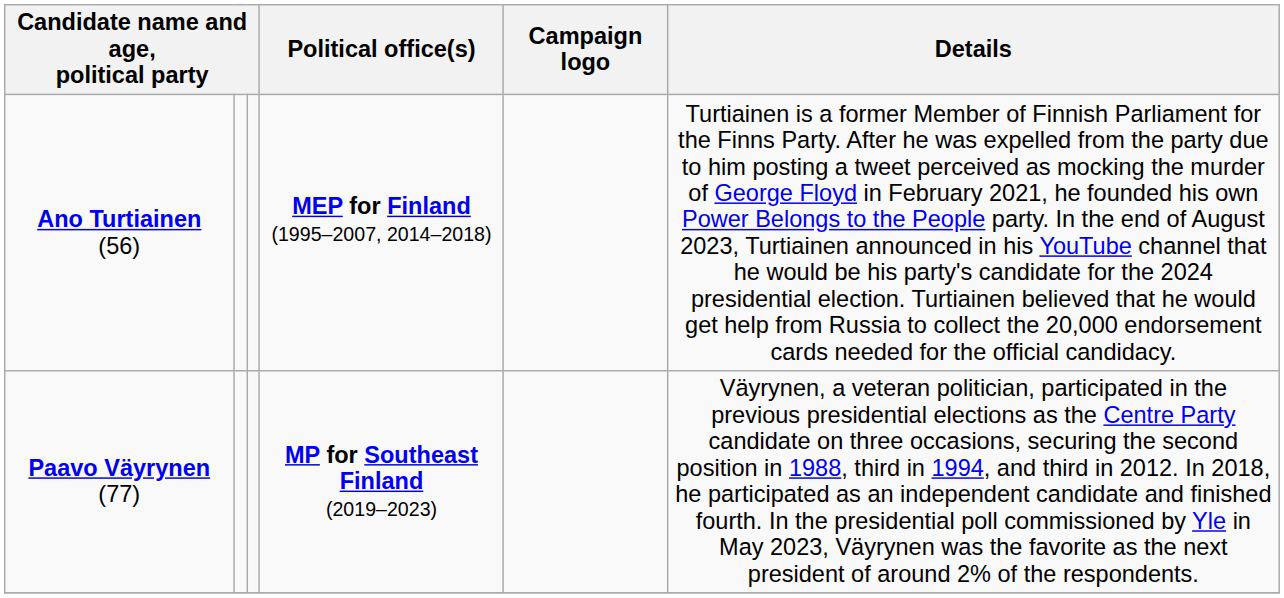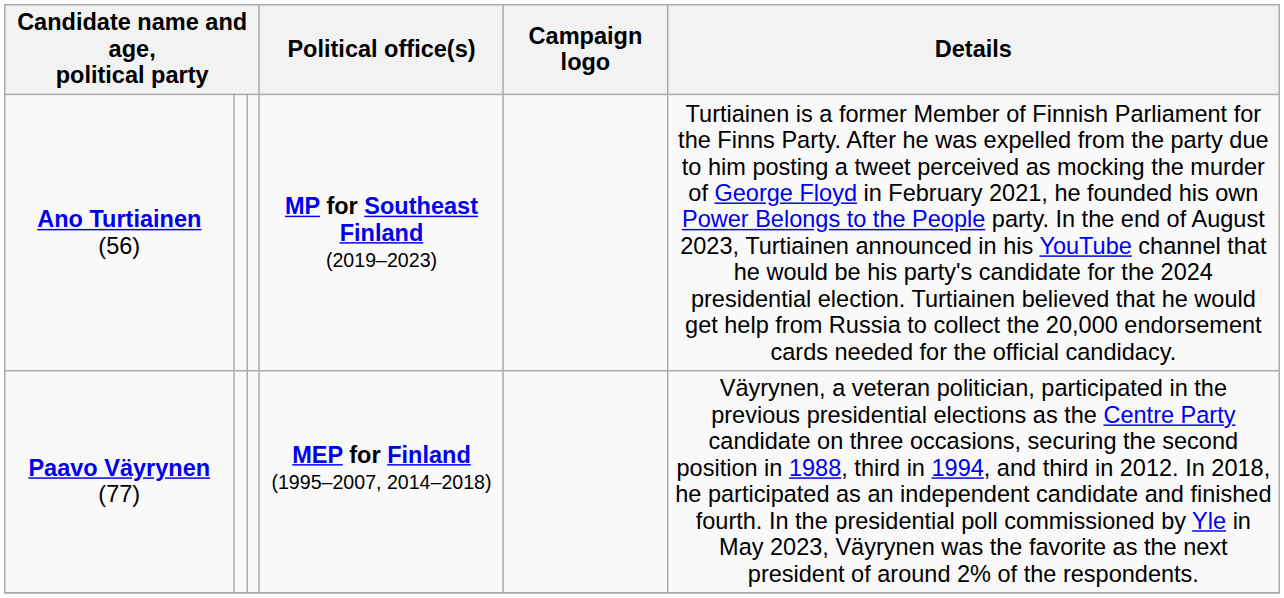(381, 219) MEP for Finland (1995–2007, 2014–2018) -> (381, 232) MP for Southeast Finland (2019–2023)
(381, 481) MP for Southeast Finland (2019–2023) -> (381, 468) MEP for Finland (1995–2007, 2014–2018)
